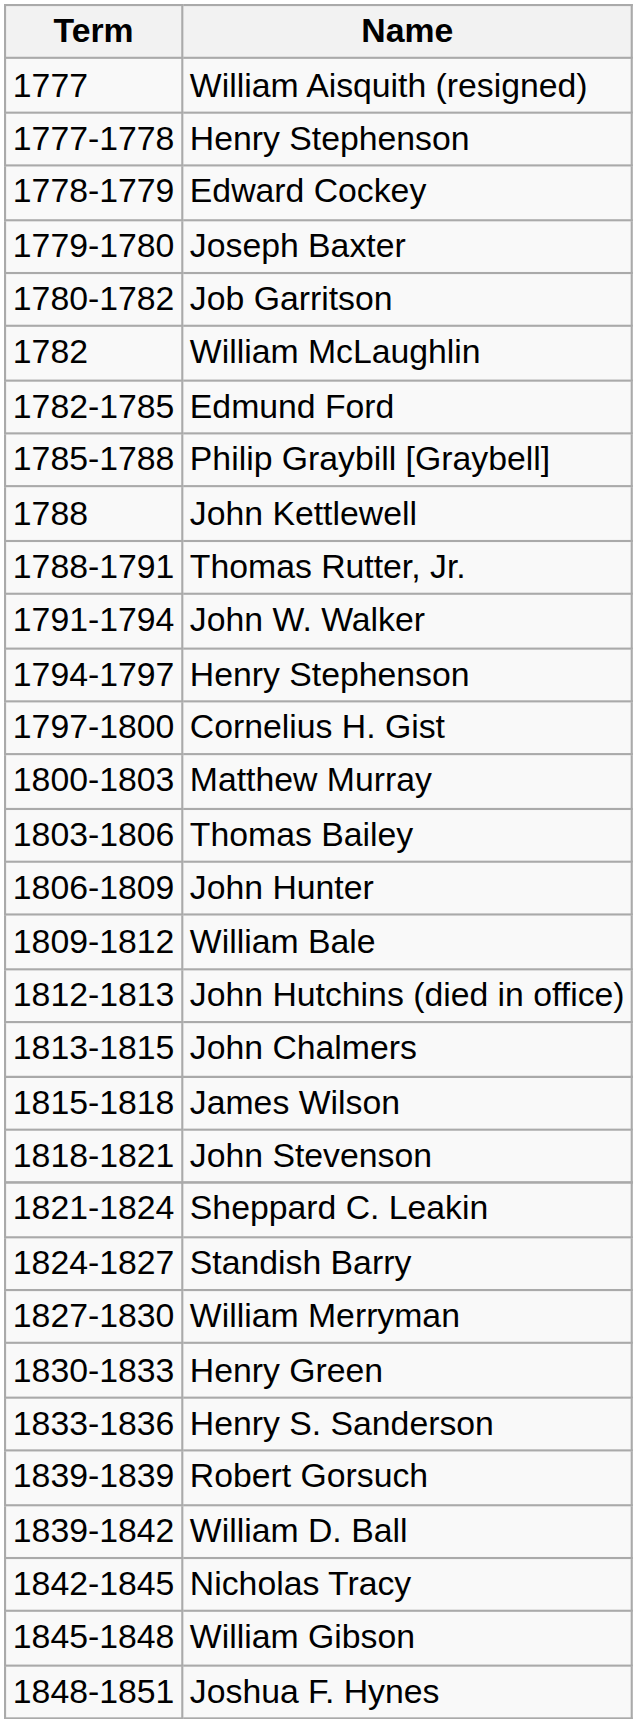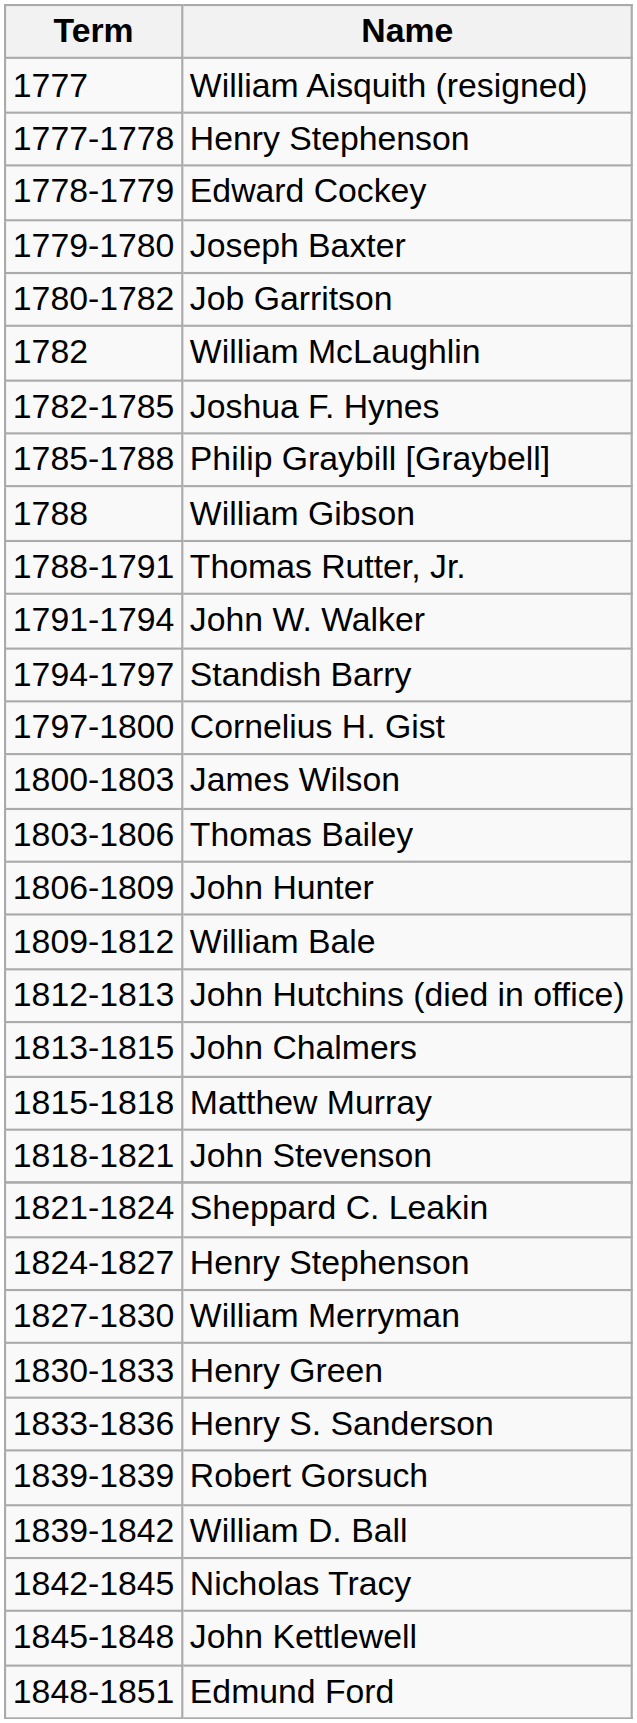(292, 406) Edmund Ford -> (315, 406) Joshua F. Hynes
(303, 513) John Kettlewell -> (302, 513) William Gibson
(330, 673) Henry Stephenson -> (301, 673) Standish Barry
(311, 780) Matthew Murray -> (295, 780) James Wilson
(295, 1102) James Wilson -> (311, 1102) Matthew Murray
(301, 1262) Standish Barry -> (330, 1262) Henry Stephenson
(302, 1637) William Gibson -> (303, 1637) John Kettlewell
(315, 1691) Joshua F. Hynes -> (292, 1691) Edmund Ford
